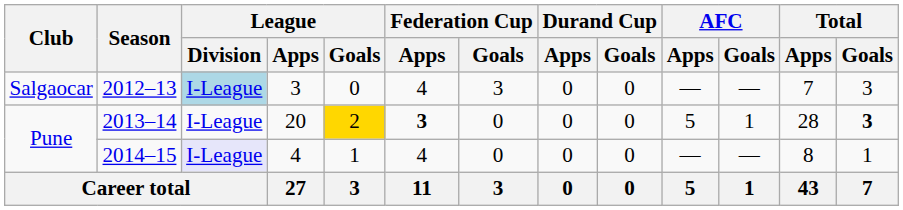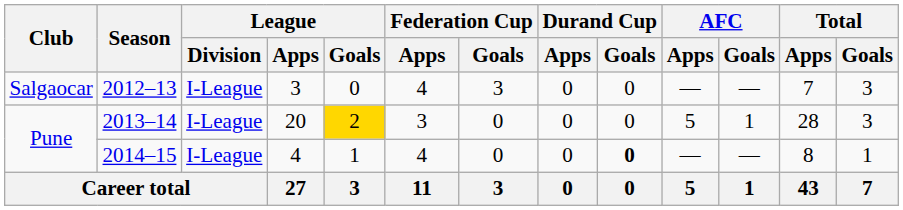(224, 88) lightblue background -> (224, 88) no background
(422, 121) bold -> (422, 121) normal
(867, 121) bold -> (867, 121) normal
(224, 155) lavender background -> (224, 155) no background
(630, 155) normal -> (630, 155) bold
